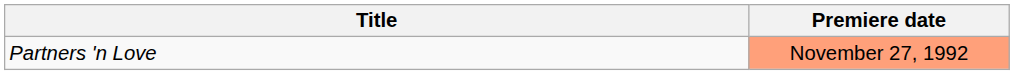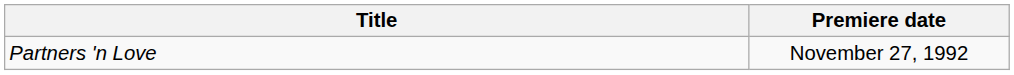(879, 52) lightsalmon background -> (879, 52) no background
